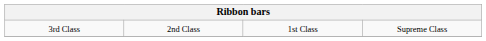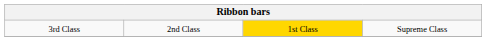(303, 29) no background -> (303, 29) gold background
